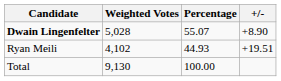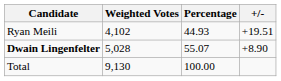rows swapped: (53, 31) <-> (32, 48)
